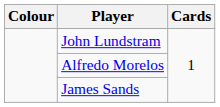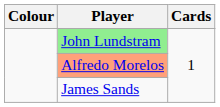(111, 41) no background -> (111, 41) lightgreen background
(113, 65) no background -> (113, 65) lightsalmon background
